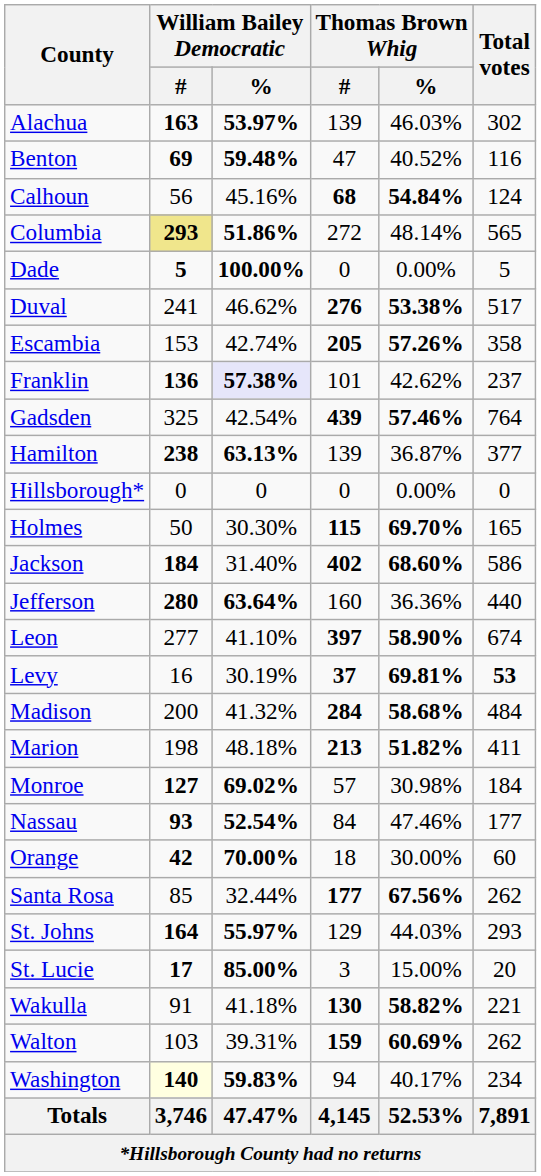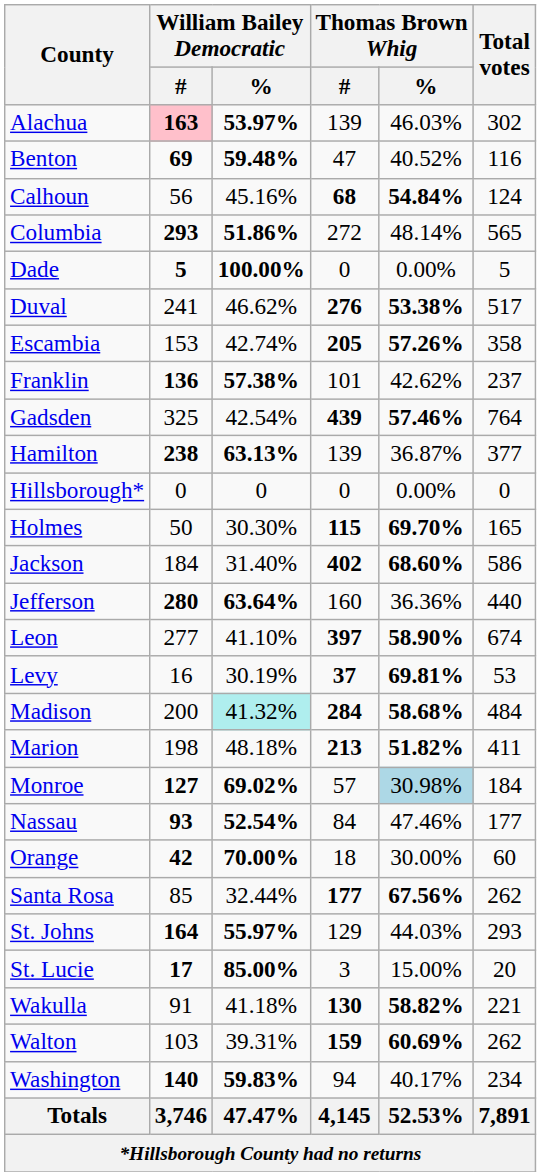(181, 122) no background -> (181, 122) pink background
(181, 232) khaki background -> (181, 232) no background
(261, 380) lavender background -> (261, 380) no background
(181, 564) bold -> (181, 564) normal
(505, 674) bold -> (505, 674) normal
(261, 711) no background -> (261, 711) paleturquoise background
(426, 784) no background -> (426, 784) lightblue background
(181, 1079) lightyellow background -> (181, 1079) no background
